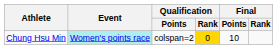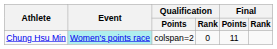(208, 38) gold background -> (208, 38) no background
(234, 38) 10 -> (234, 38) 11
